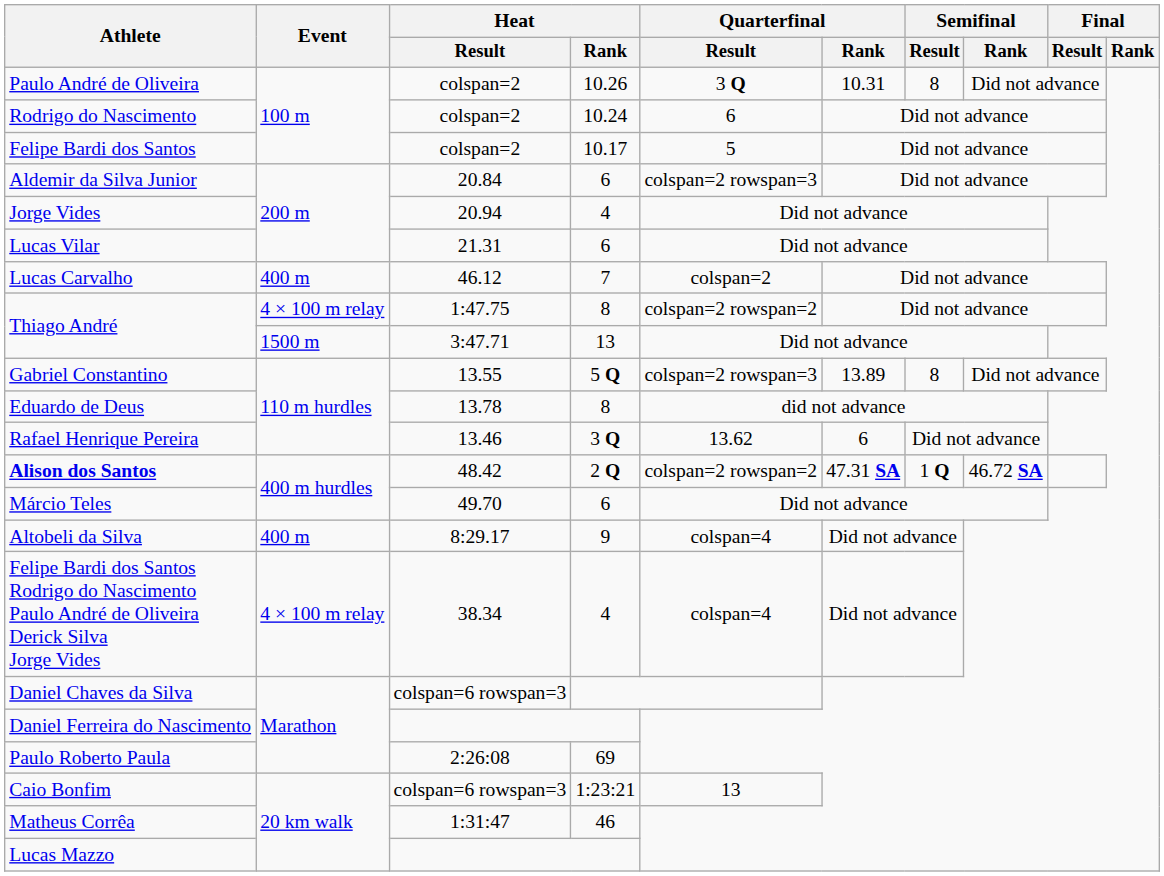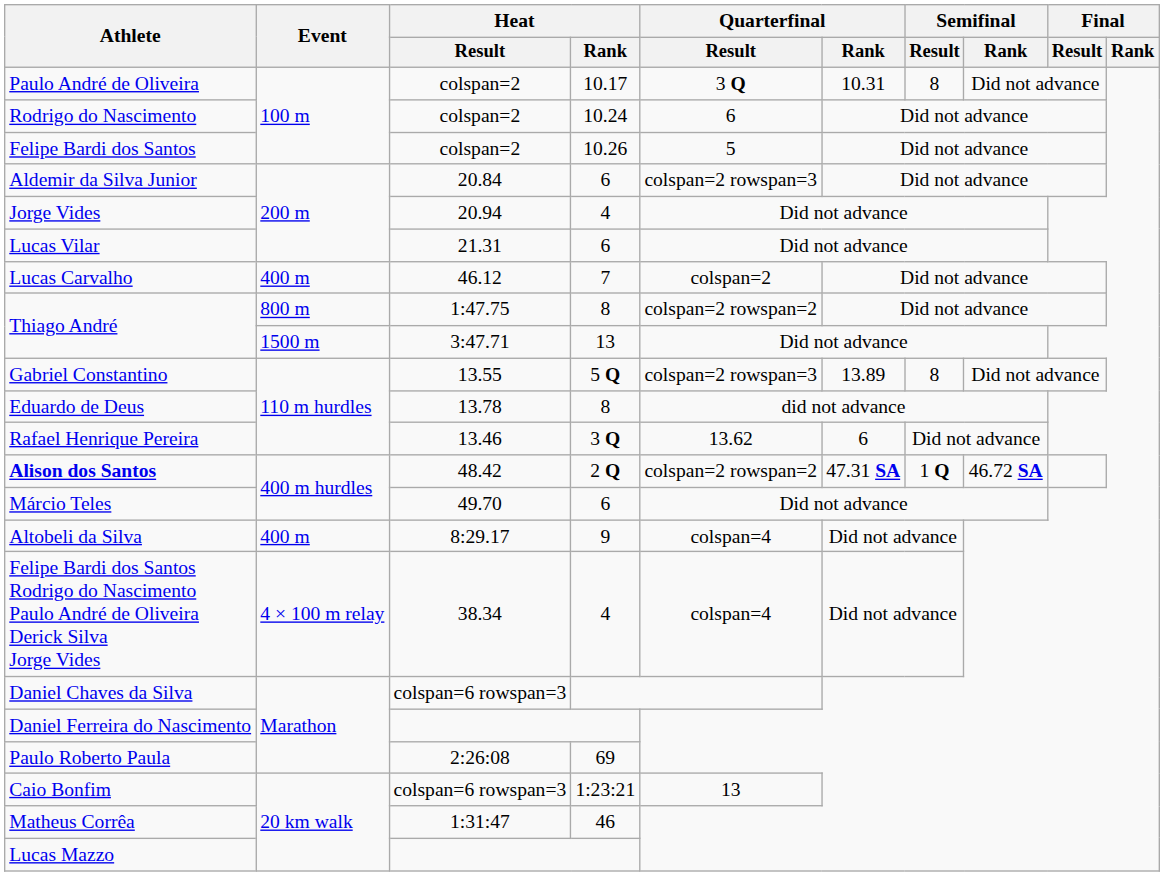(605, 83) 10.26 -> (605, 83) 10.17
(605, 148) 10.17 -> (605, 148) 10.26
(322, 309) 4 × 100 m relay -> (285, 309) 800 m
